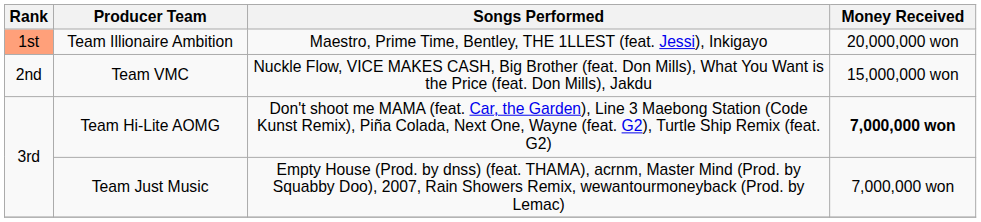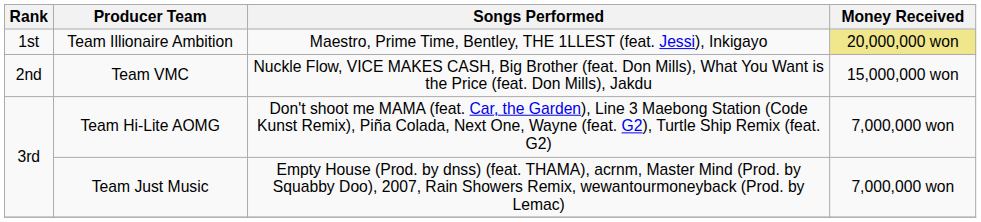(29, 41) lightsalmon background -> (29, 41) no background
(903, 41) no background -> (903, 41) khaki background
(903, 126) bold -> (903, 126) normal
